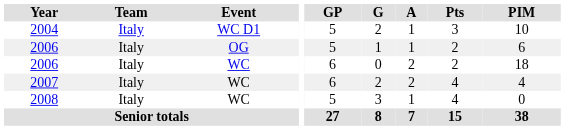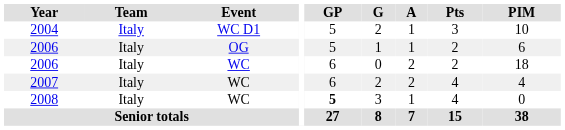(333, 99) normal -> (333, 99) bold
